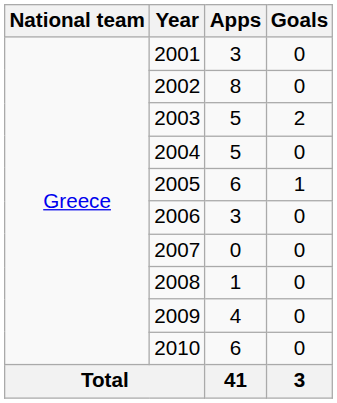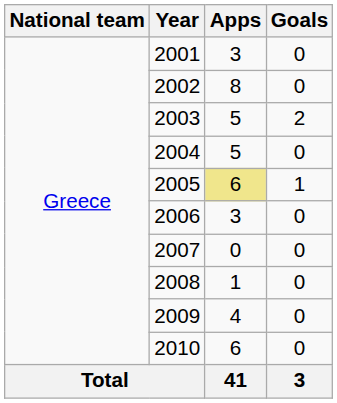(235, 184) no background -> (235, 184) khaki background
